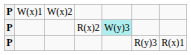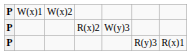(117, 27) paleturquoise background -> (117, 27) no background
